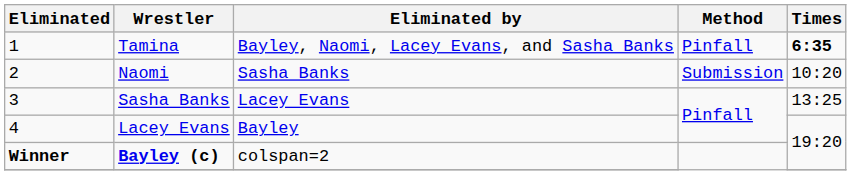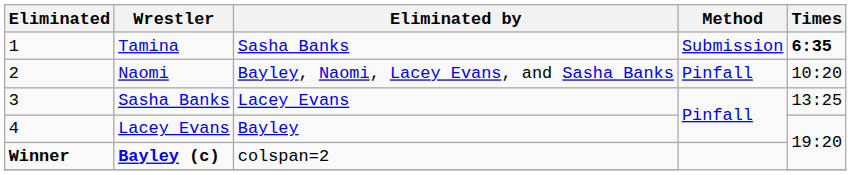(456, 46) Bayley, Naomi, Lacey Evans, and Sasha Banks -> (294, 46) Sasha Banks
(717, 46) Pinfall -> (733, 46) Submission
(294, 74) Sasha Banks -> (456, 74) Bayley, Naomi, Lacey Evans, and Sasha Banks
(733, 74) Submission -> (717, 74) Pinfall
